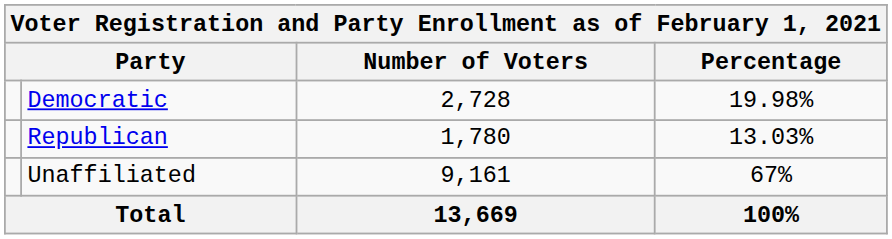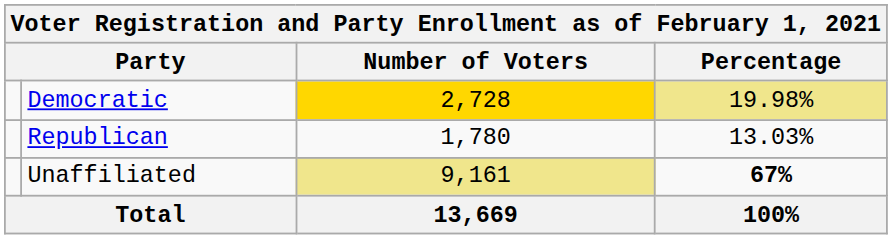(476, 100) no background -> (476, 100) gold background
(771, 100) no background -> (771, 100) khaki background
(476, 177) no background -> (476, 177) khaki background
(771, 177) normal -> (771, 177) bold
